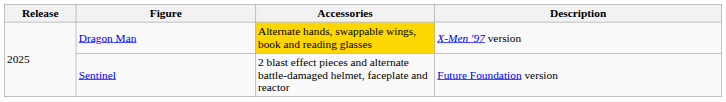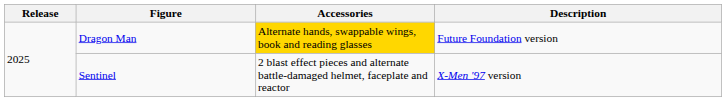(479, 37) X-Men '97 version -> (498, 37) Future Foundation version
(498, 75) Future Foundation version -> (479, 75) X-Men '97 version
